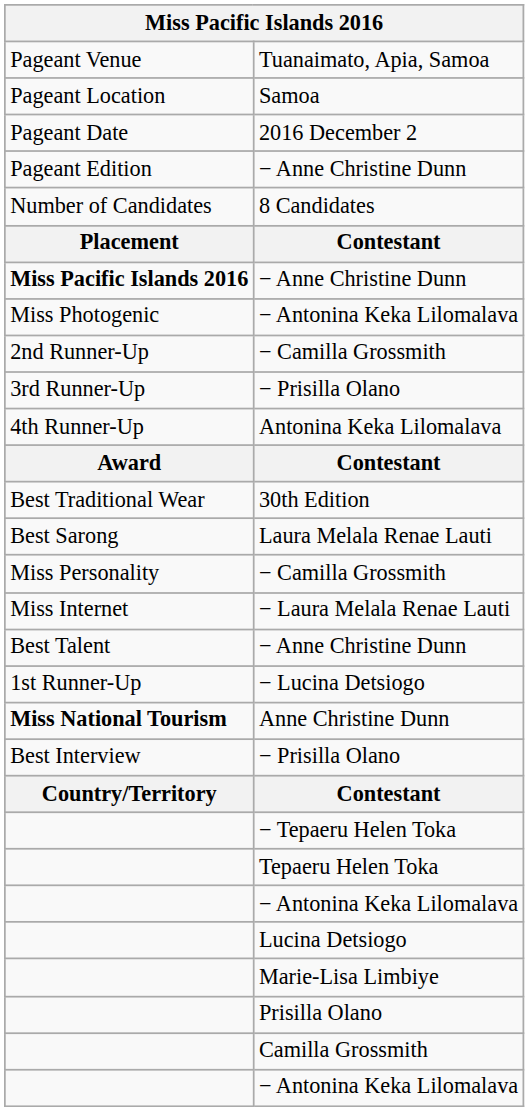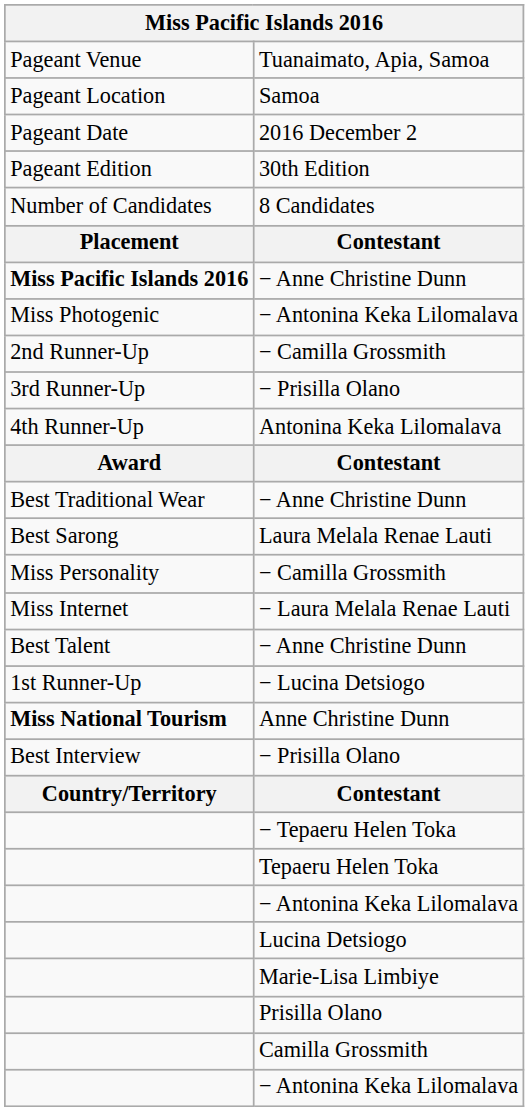(363, 169) − Anne Christine Dunn -> (314, 169) 30th Edition
(314, 499) 30th Edition -> (363, 499) − Anne Christine Dunn
